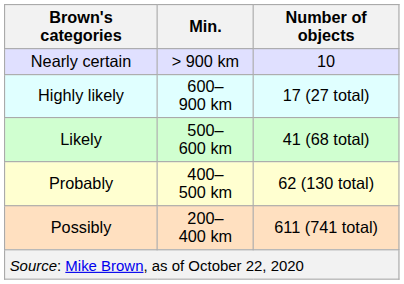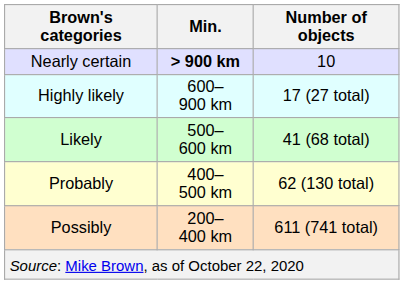(205, 61) normal -> (205, 61) bold
